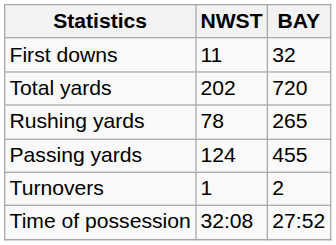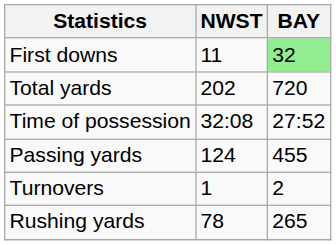(284, 54) no background -> (284, 54) lightgreen background
rows swapped: (77, 121) <-> (100, 222)
